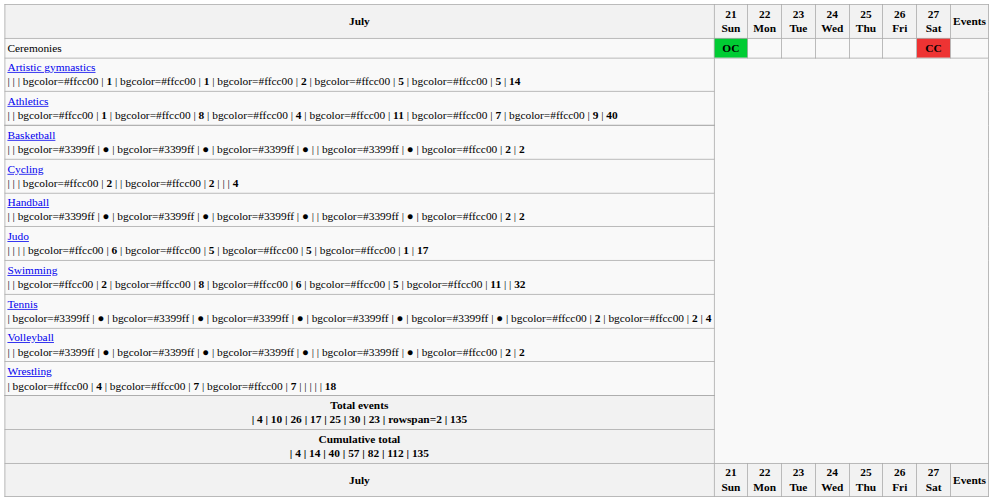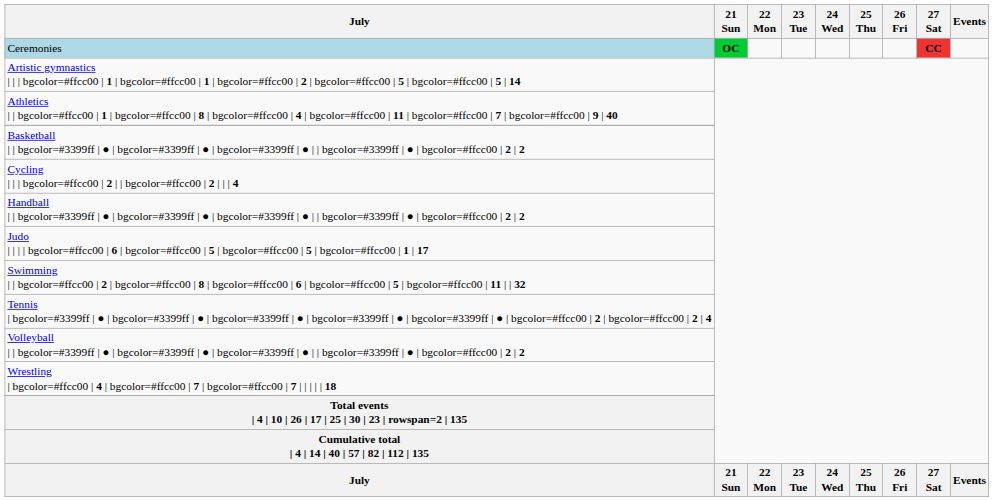(35, 48) no background -> (35, 48) lightblue background
